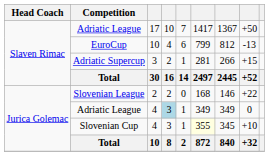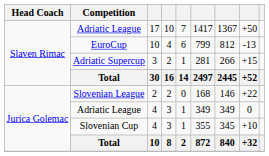(169, 110) lightblue background -> (169, 110) no background
(203, 126) lightyellow background -> (203, 126) no background
